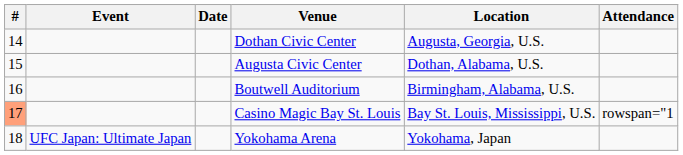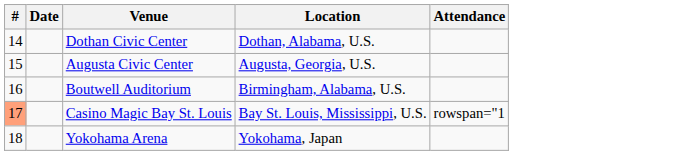- column: (110, 17)
(476, 41) Augusta, Georgia, U.S. -> (307, 41) Dothan, Alabama, U.S.
(475, 65) Dothan, Alabama, U.S. -> (307, 65) Augusta, Georgia, U.S.
